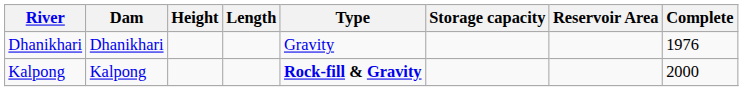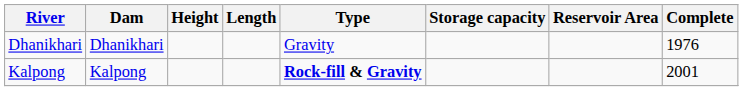(683, 72) 2000 -> (683, 72) 2001
